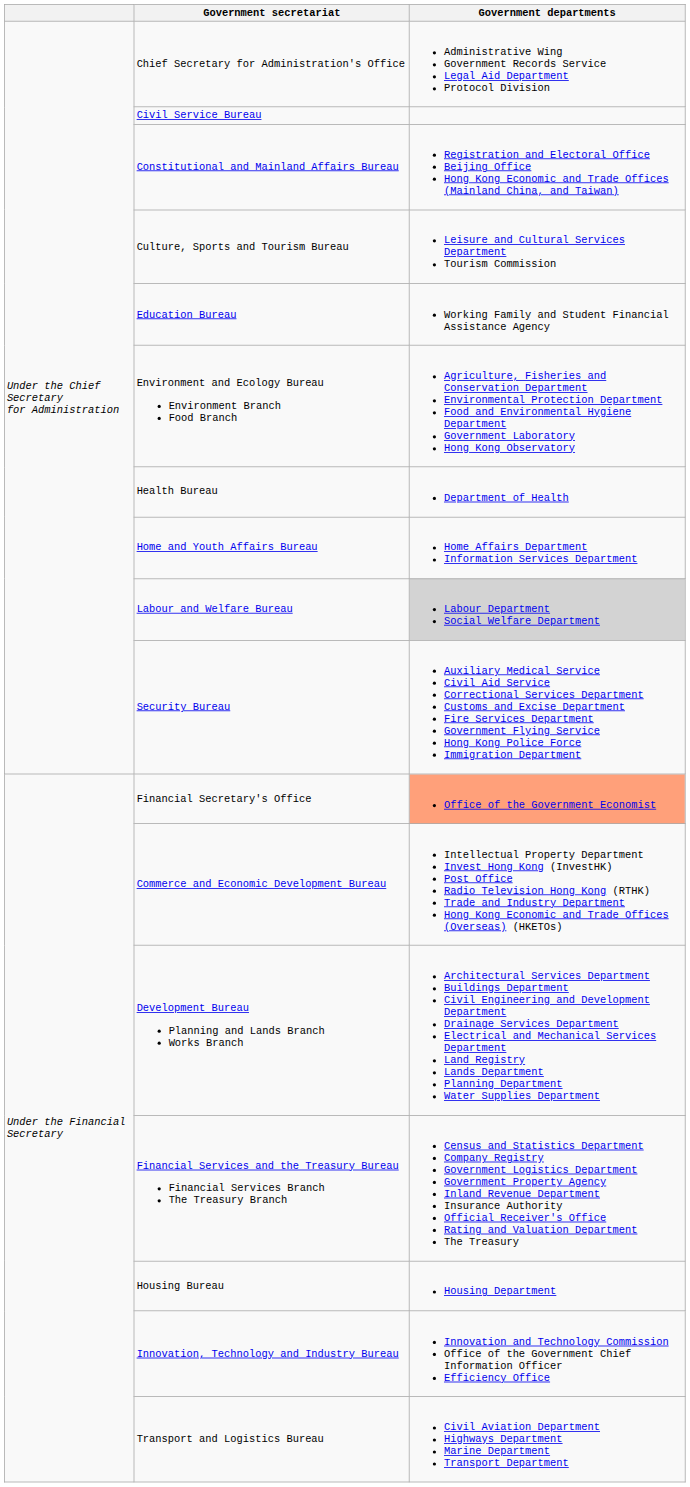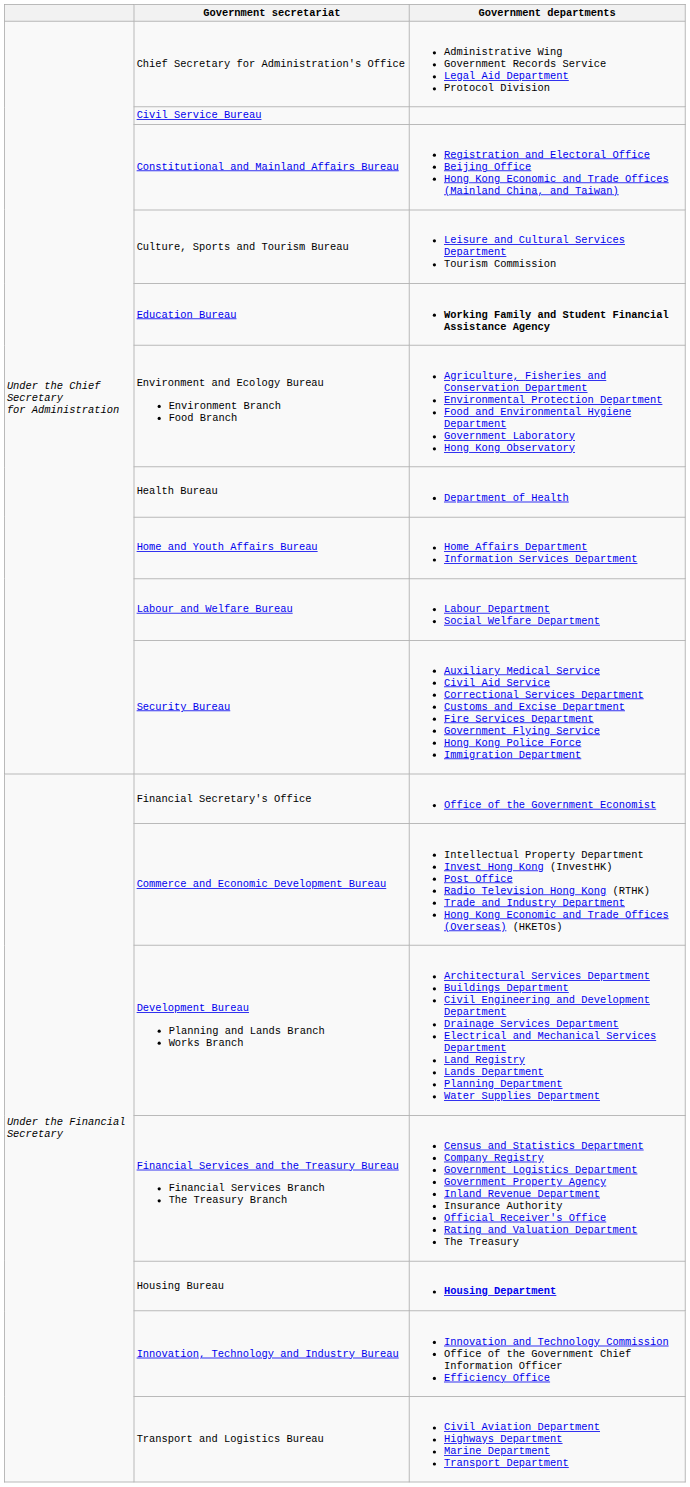(547, 320) normal -> (547, 320) bold
(547, 615) lightgrey background -> (547, 615) no background
(547, 805) lightsalmon background -> (547, 805) no background
(547, 1292) normal -> (547, 1292) bold
